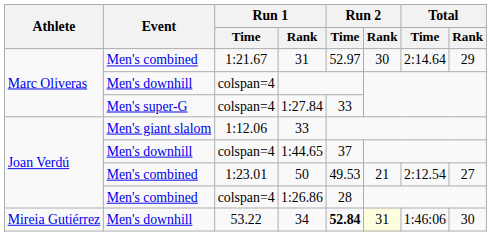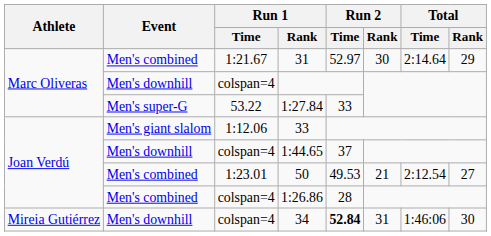(246, 106) colspan=4 -> (246, 106) 53.22
(246, 220) 53.22 -> (246, 220) colspan=4
(382, 220) lightyellow background -> (382, 220) no background
